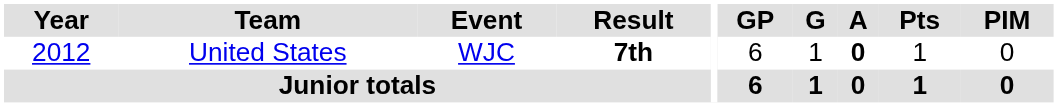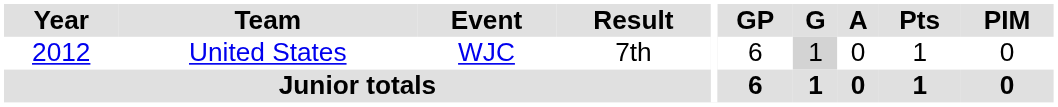(633, 52) bold -> (633, 52) normal
(815, 52) no background -> (815, 52) lightgrey background
(858, 52) bold -> (858, 52) normal
